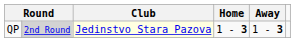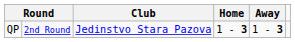(47, 30) lightgrey background -> (47, 30) no background
(143, 30) lightyellow background -> (143, 30) no background
